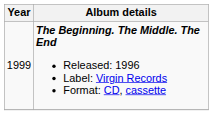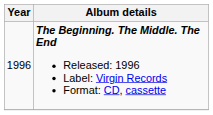(19, 65) 1999 -> (19, 65) 1996
